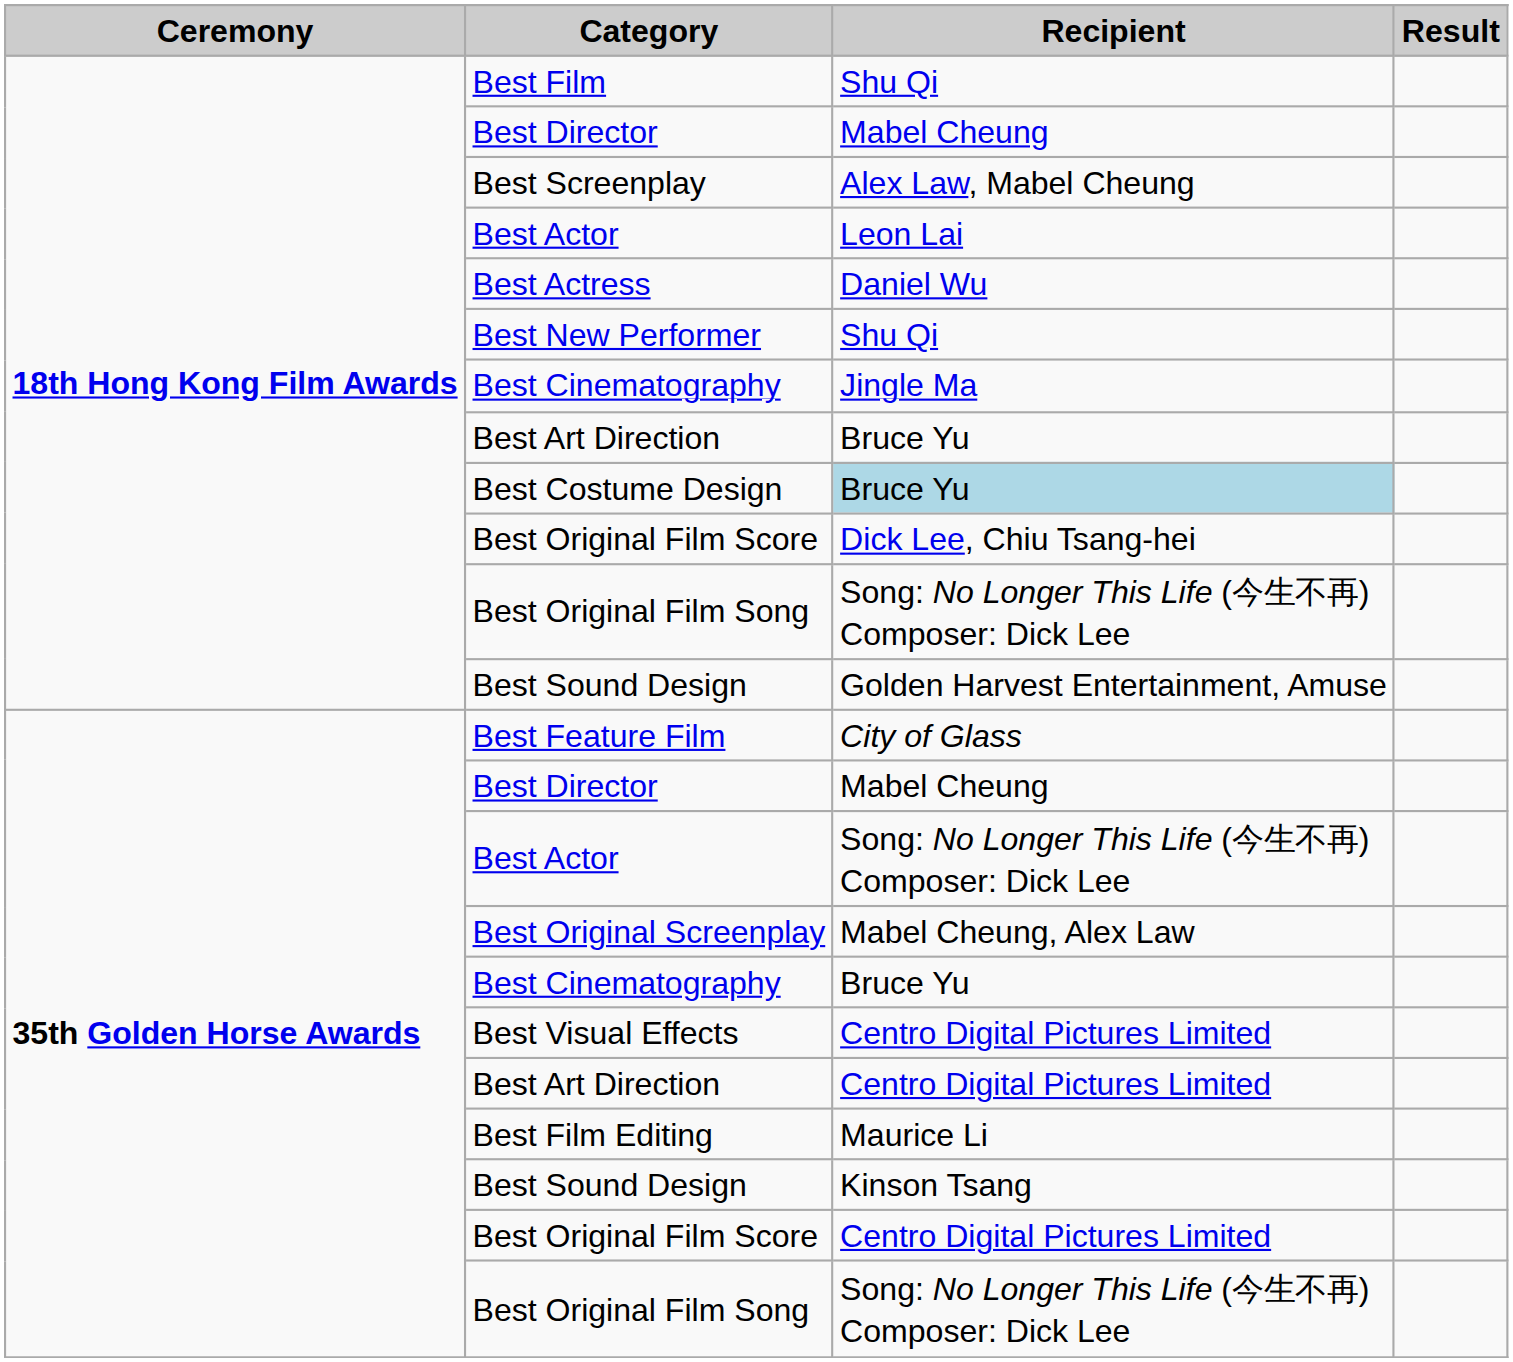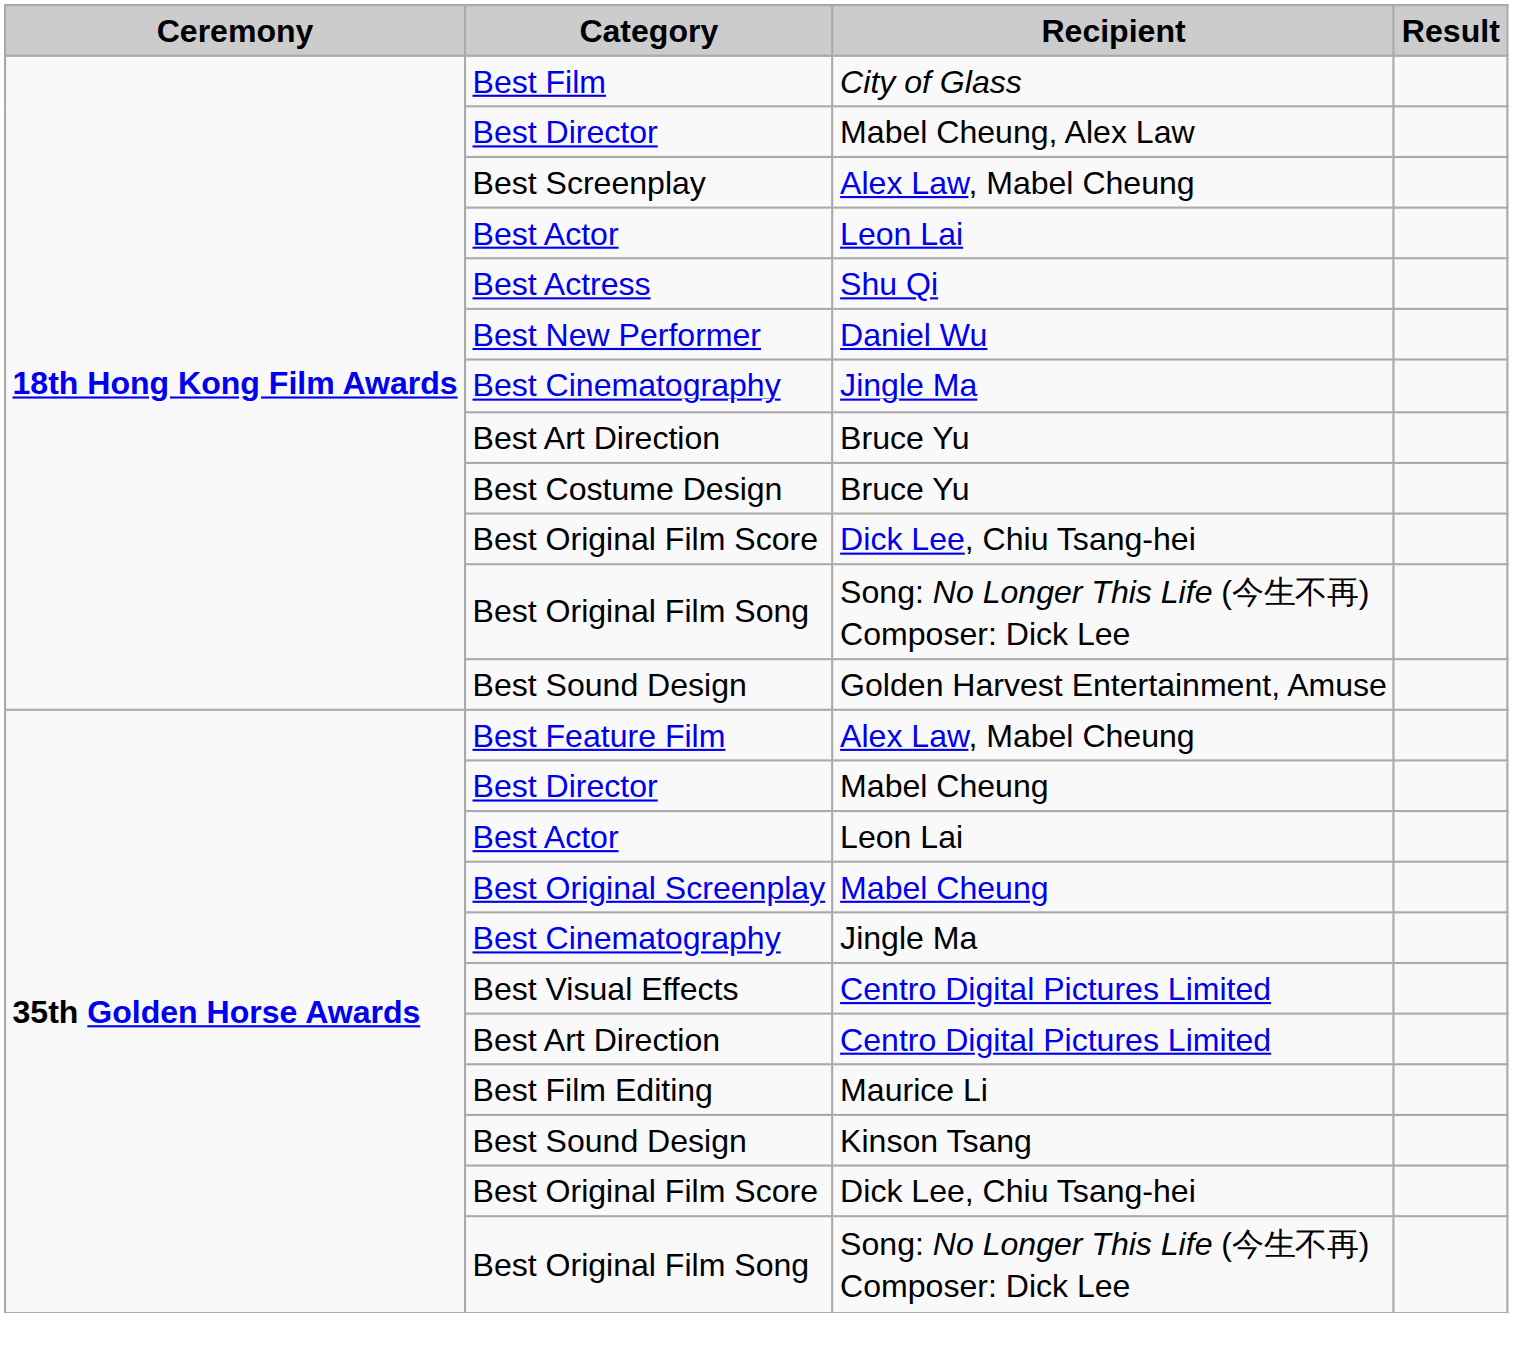(889, 81) Shu Qi -> (931, 81) City of Glass
(944, 132) Mabel Cheung -> (1017, 132) Mabel Cheung, Alex Law
(914, 284) Daniel Wu -> (889, 284) Shu Qi
(889, 335) Shu Qi -> (914, 335) Daniel Wu
(905, 488) lightblue background -> (905, 488) no background
(931, 735) City of Glass -> (1017, 735) Alex Law, Mabel Cheung
(1105, 860) Song: No Longer This Life (今生不再) Composer: Dick Lee -> (902, 837) Leon Lai
(1017, 932) Mabel Cheung, Alex Law -> (944, 887) Mabel Cheung
(905, 982) Bruce Yu -> (909, 938) Jingle Ma
(1056, 1236) Centro Digital Pictures Limited -> (1018, 1192) Dick Lee, Chiu Tsang-hei
